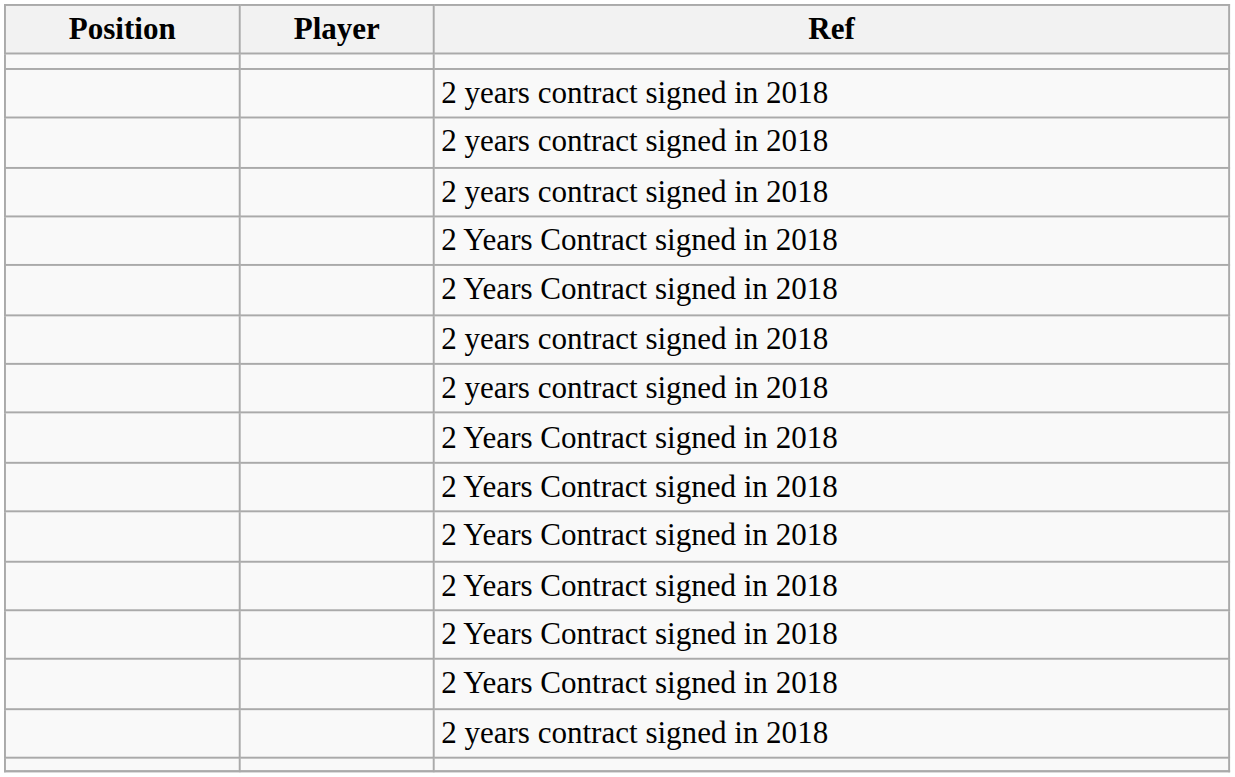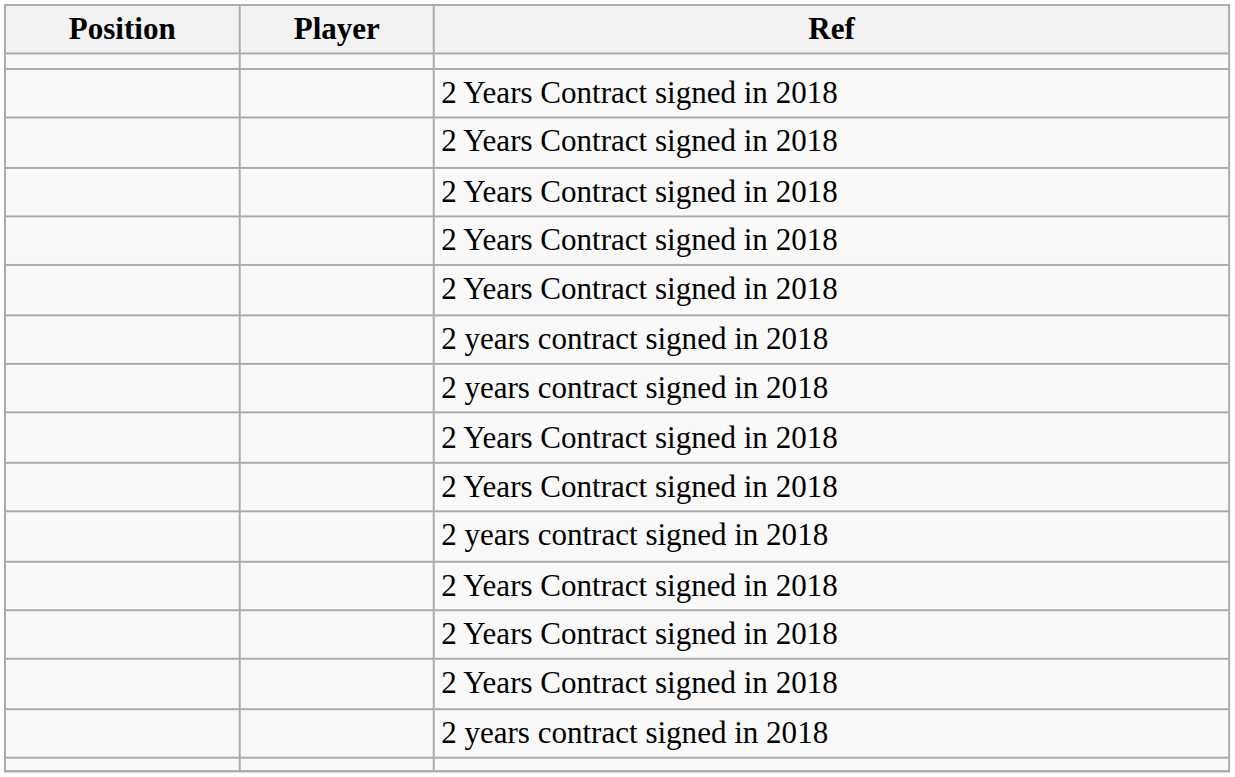(635, 92) 2 years contract signed in 2018 -> (639, 92) 2 Years Contract signed in 2018
(635, 141) 2 years contract signed in 2018 -> (639, 141) 2 Years Contract signed in 2018
(635, 191) 2 years contract signed in 2018 -> (639, 191) 2 Years Contract signed in 2018
(639, 535) 2 Years Contract signed in 2018 -> (635, 535) 2 years contract signed in 2018
